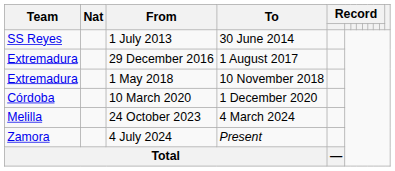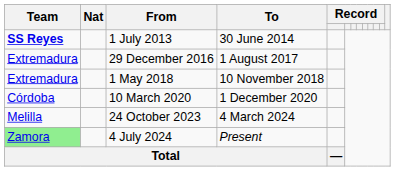(35, 39) normal -> (35, 39) bold
(28, 137) no background -> (28, 137) lightgreen background
